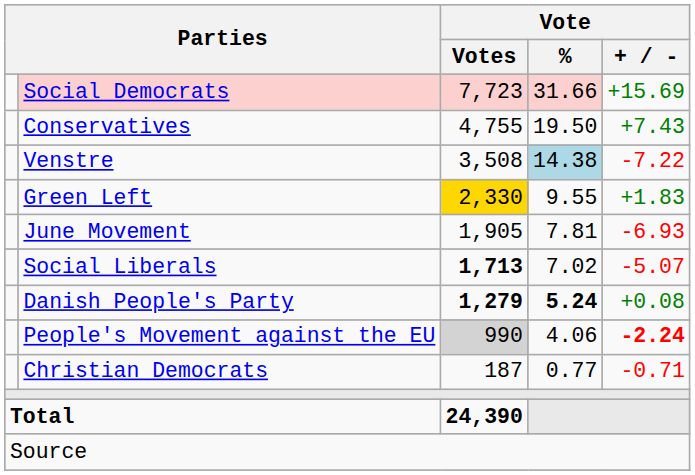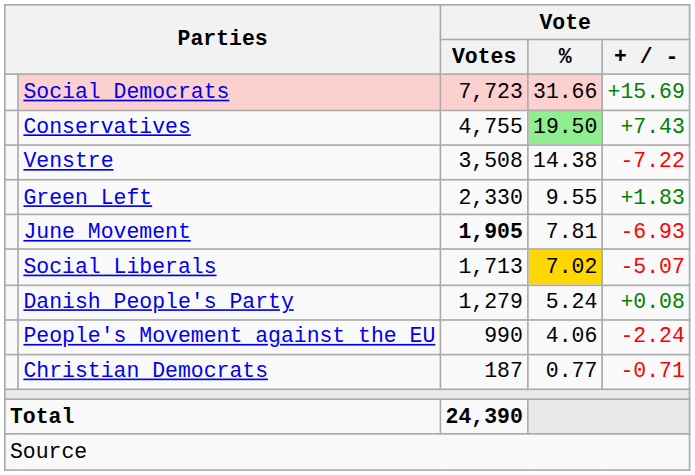(565, 127) no background -> (565, 127) lightgreen background
(565, 162) lightblue background -> (565, 162) no background
(491, 197) gold background -> (491, 197) no background
(491, 232) normal -> (491, 232) bold
(491, 267) bold -> (491, 267) normal
(572, 267) no background -> (572, 267) gold background
(491, 302) bold -> (491, 302) normal
(572, 302) bold -> (572, 302) normal
(503, 337) lightgrey background -> (503, 337) no background
(653, 337) bold -> (653, 337) normal
